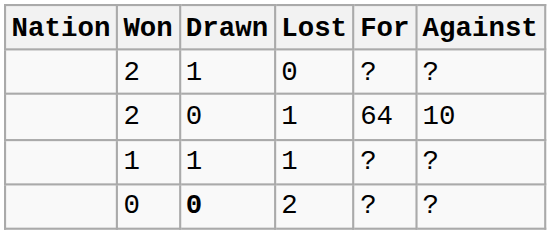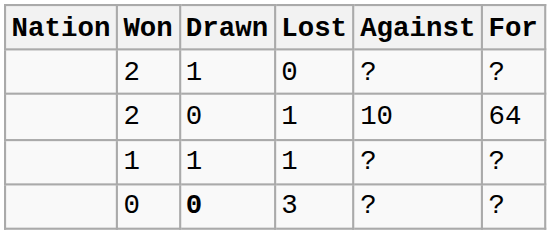columns swapped: (385, 27) <-> (480, 27)
(289, 206) 2 -> (289, 206) 3
